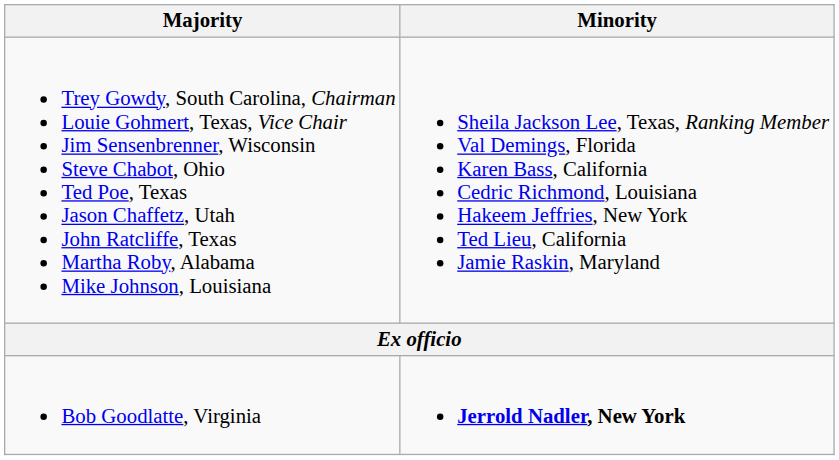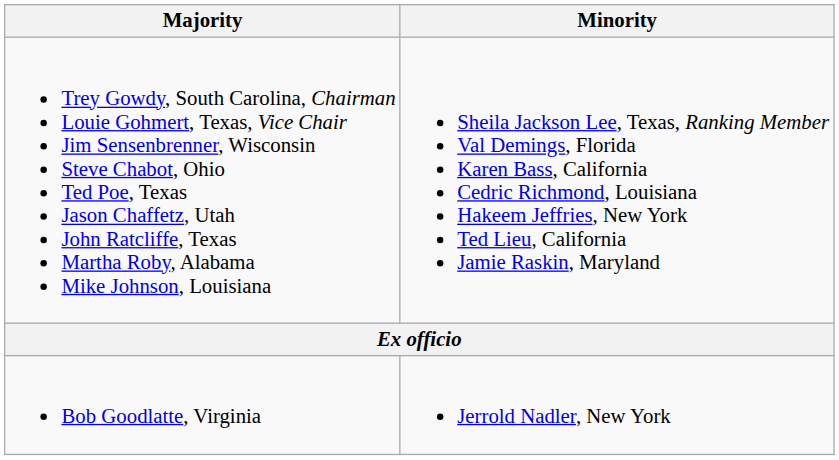(617, 417) bold -> (617, 417) normal
